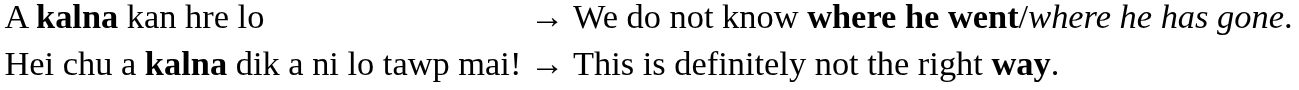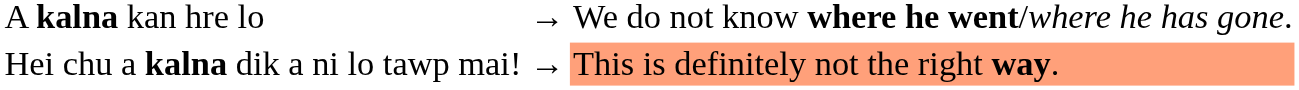(816, 63) no background -> (816, 63) lightsalmon background
